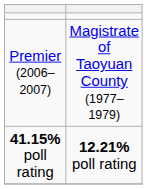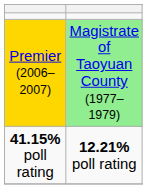(35, 73) no background -> (35, 73) gold background
(104, 73) no background -> (104, 73) lightgreen background
